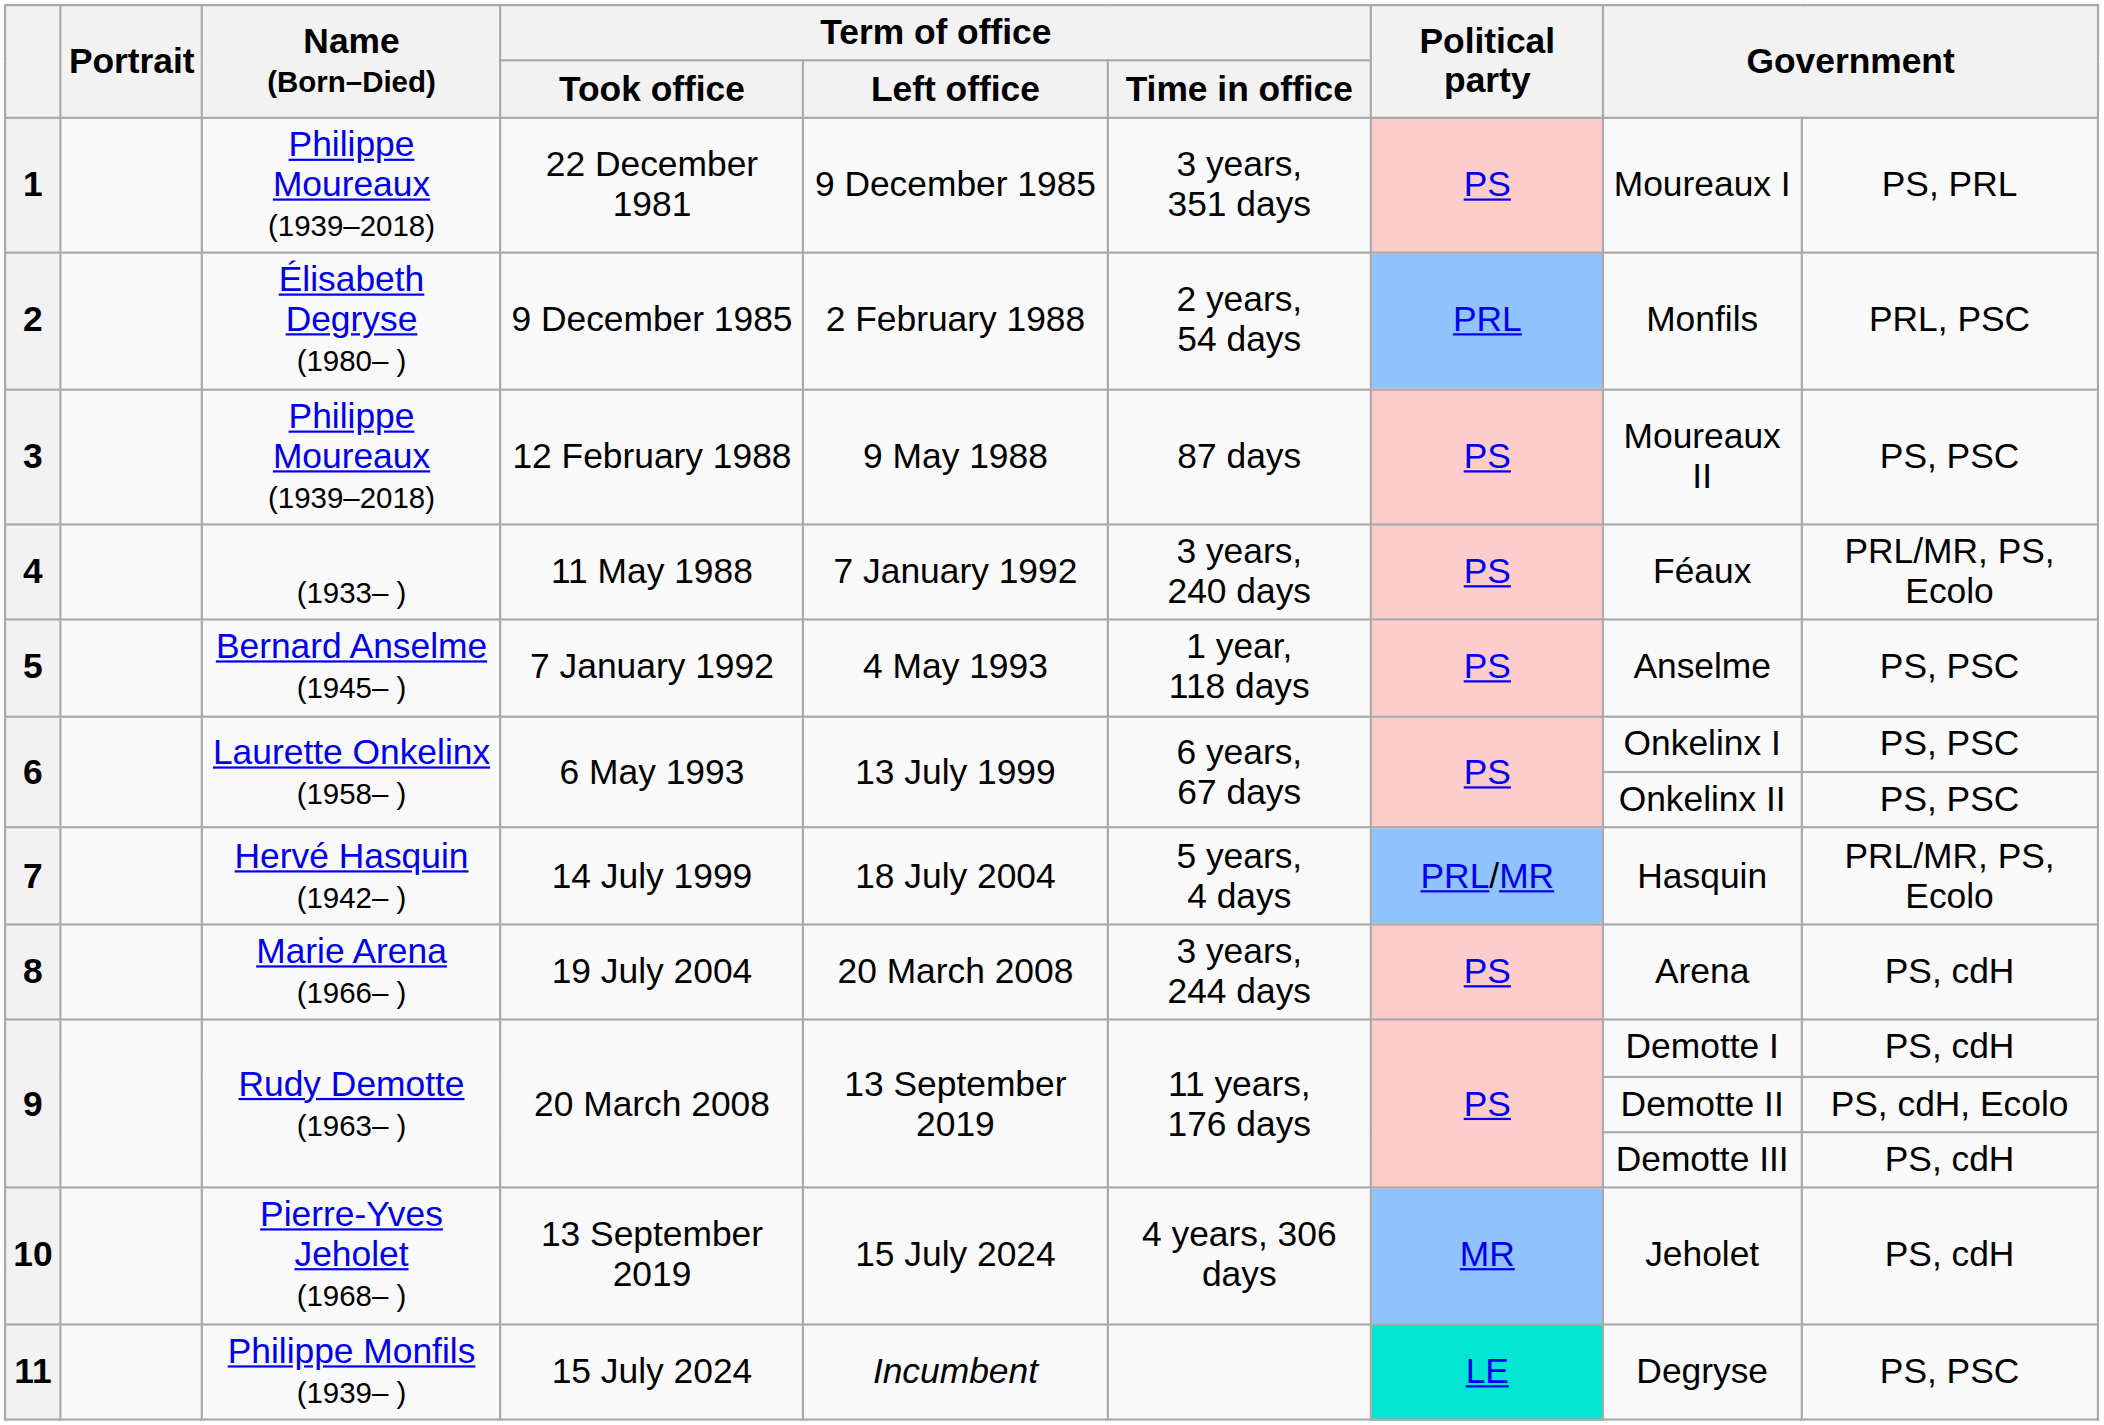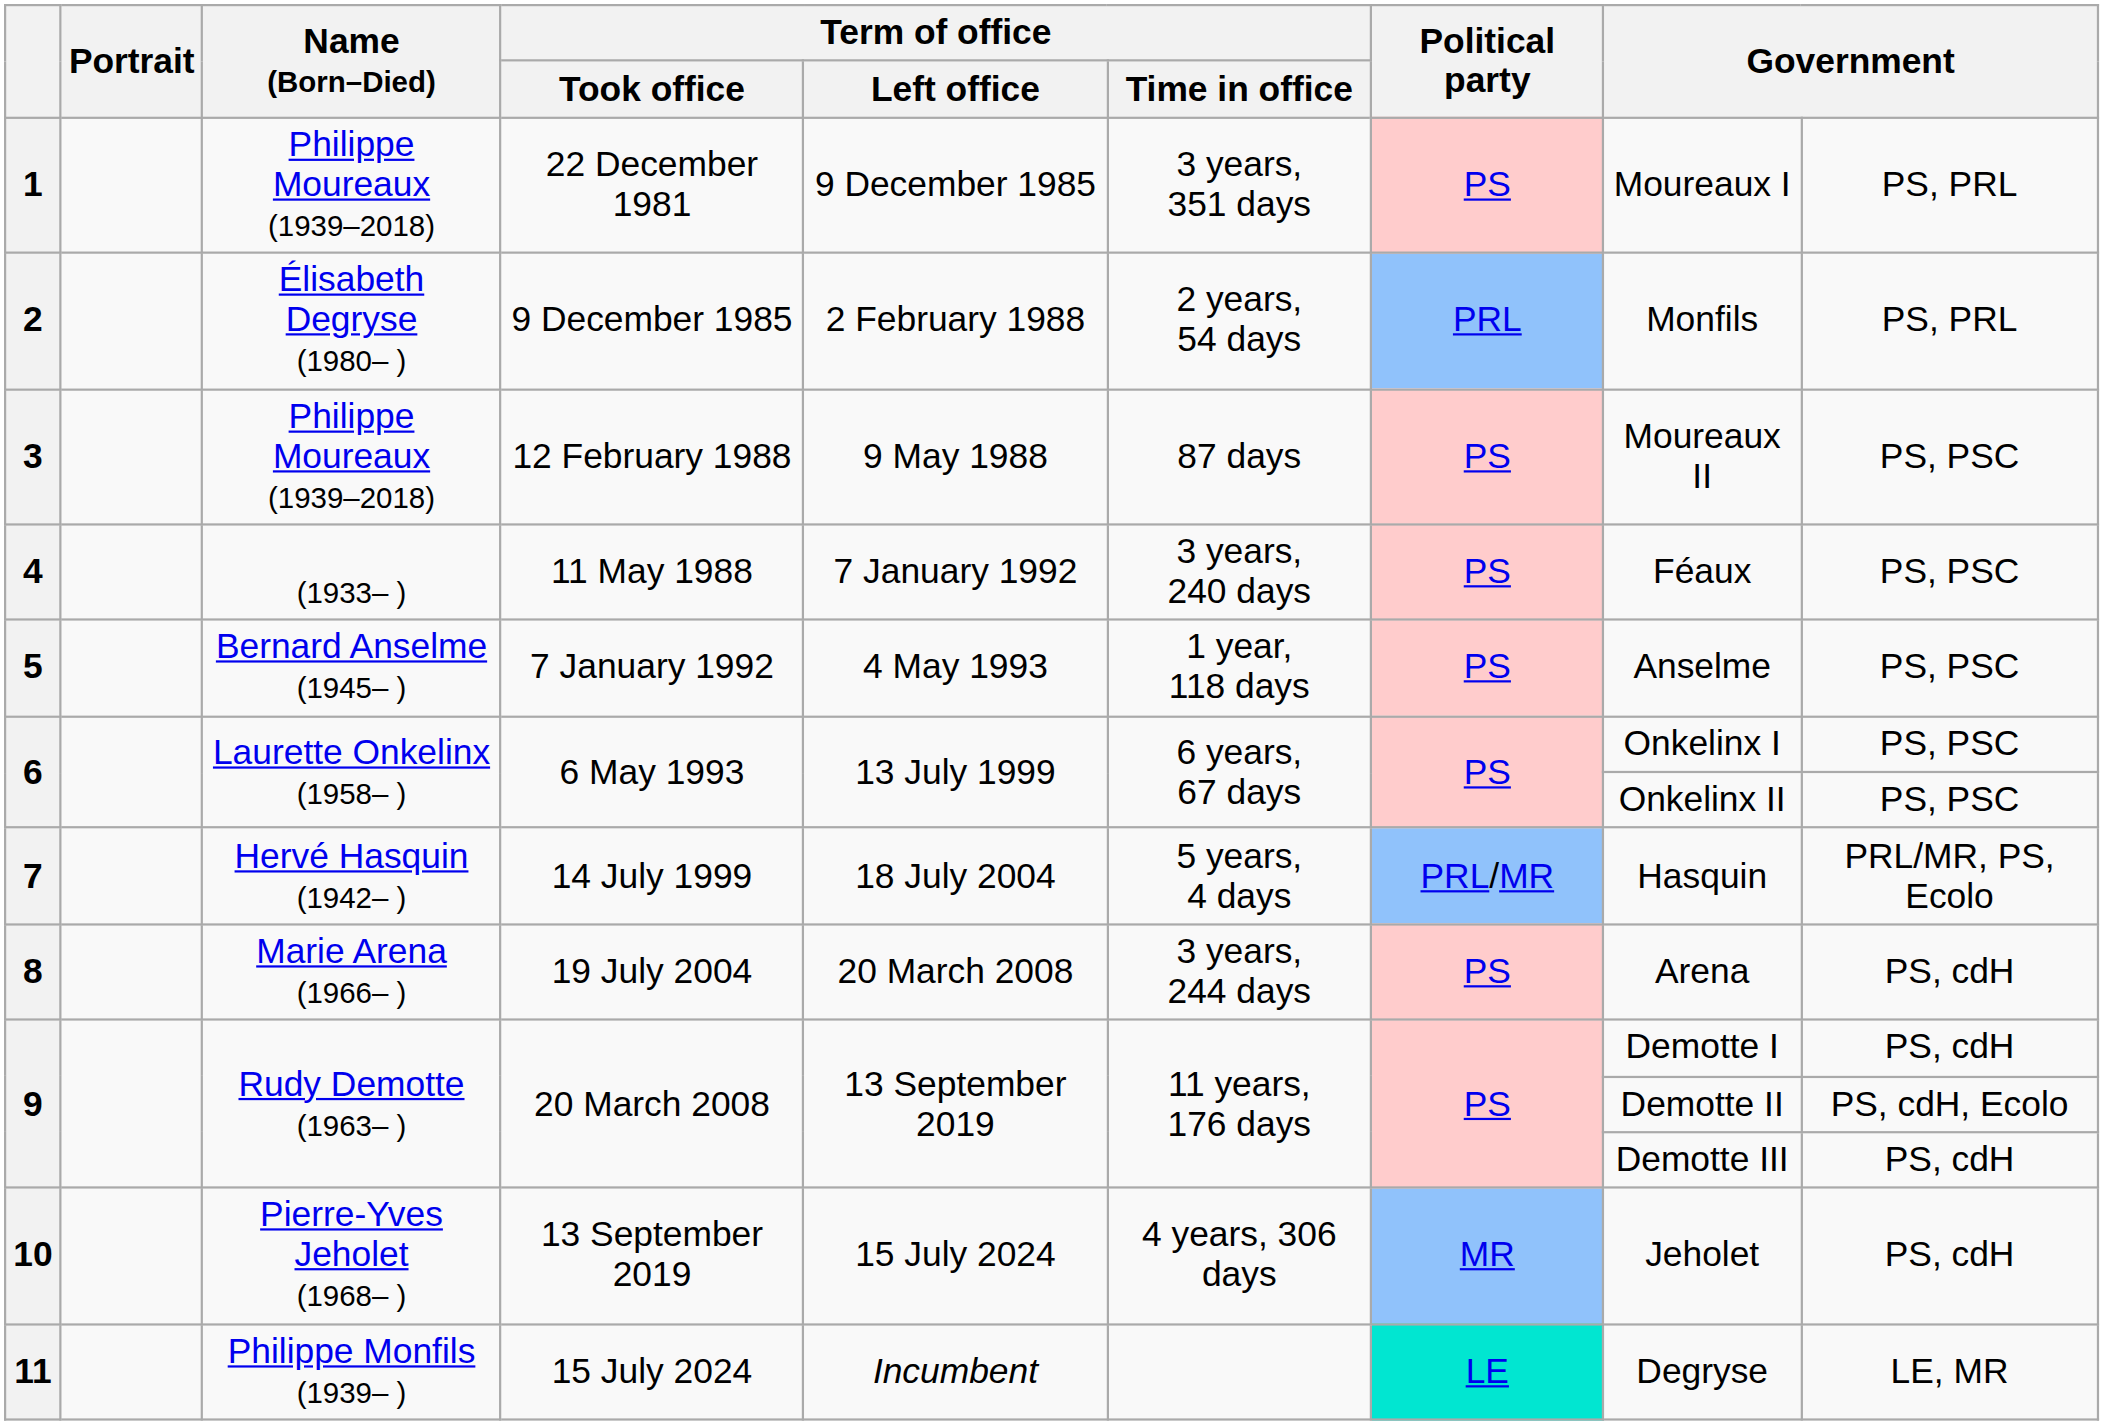(1950, 320) PRL, PSC -> (1950, 320) PS, PRL
(1950, 571) PRL/MR, PS, Ecolo -> (1950, 571) PS, PSC
(1950, 1370) PS, PSC -> (1950, 1370) LE, MR
